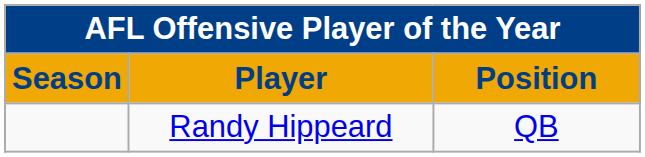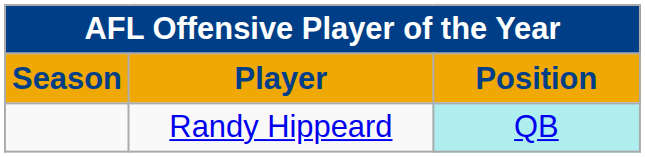(536, 126) no background -> (536, 126) paleturquoise background
